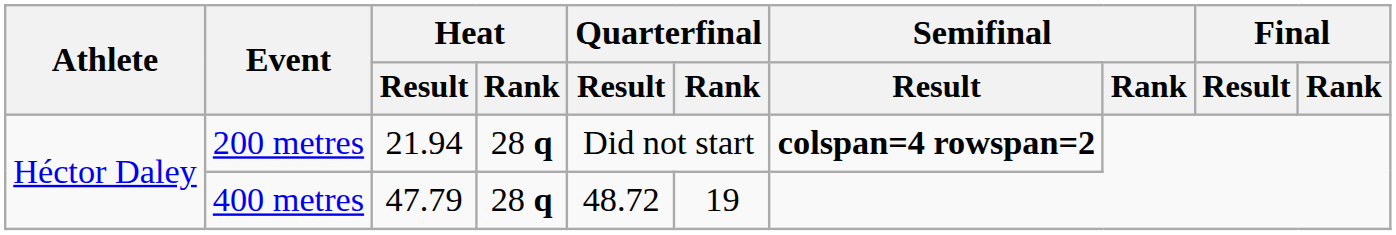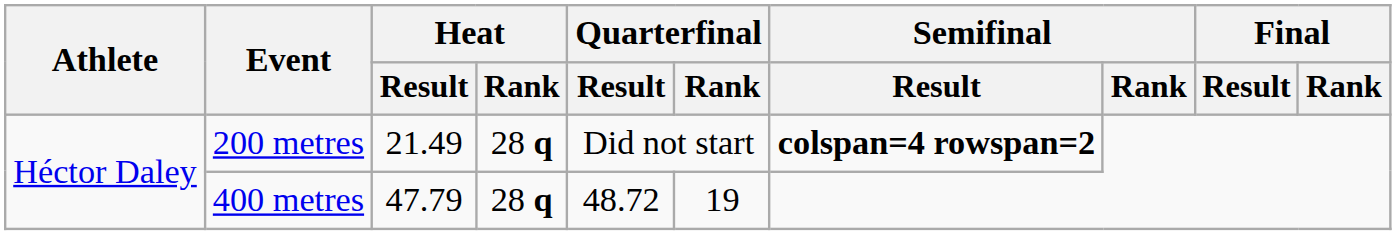(424, 143) 21.94 -> (424, 143) 21.49
